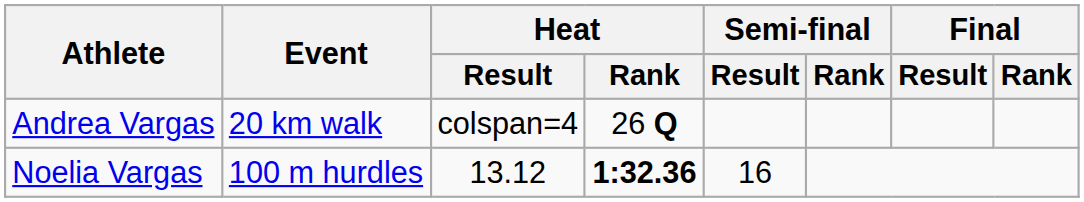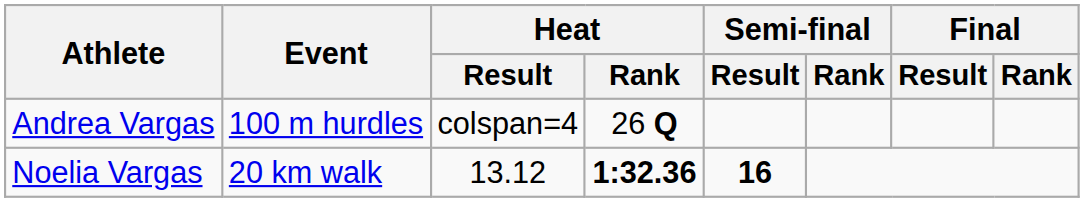(306, 124) 20 km walk -> (326, 124) 100 m hurdles
(326, 172) 100 m hurdles -> (306, 172) 20 km walk
(755, 172) normal -> (755, 172) bold
